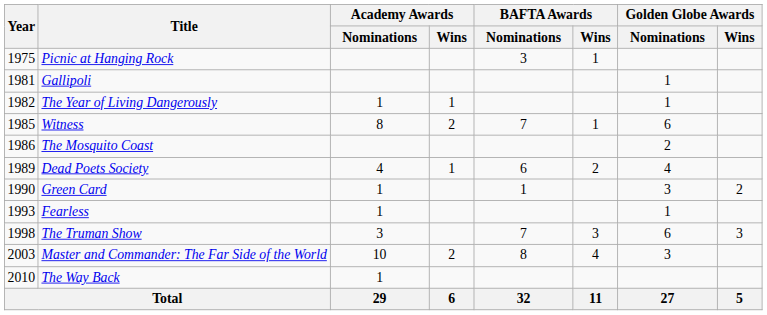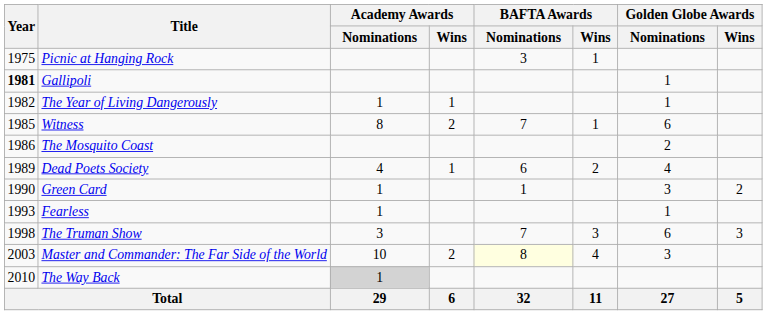(21, 80) normal -> (21, 80) bold
(524, 255) no background -> (524, 255) lightyellow background
(380, 277) no background -> (380, 277) lightgrey background
